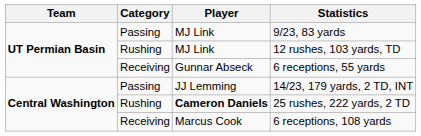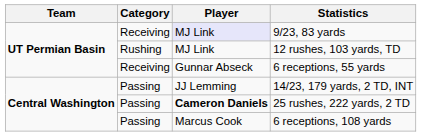(140, 31) Passing -> (145, 31) Receiving
(195, 31) no background -> (195, 31) lavender background
(141, 103) Rushing -> (140, 103) Passing
(145, 121) Receiving -> (140, 121) Passing
